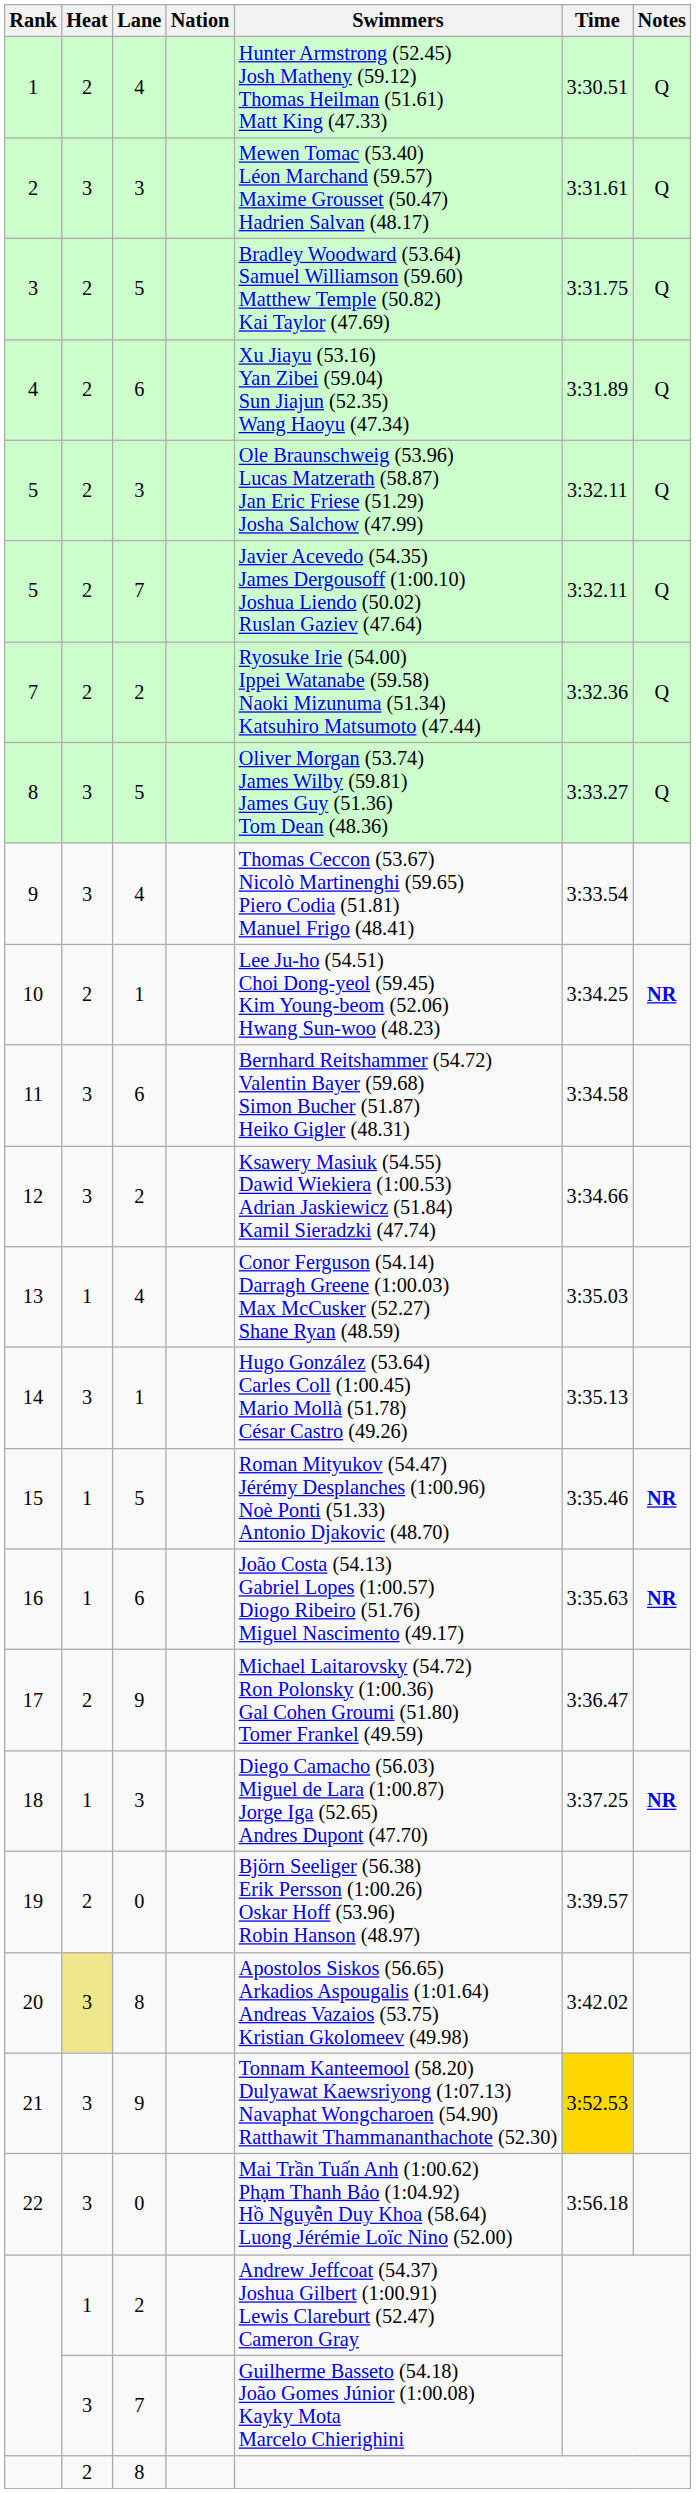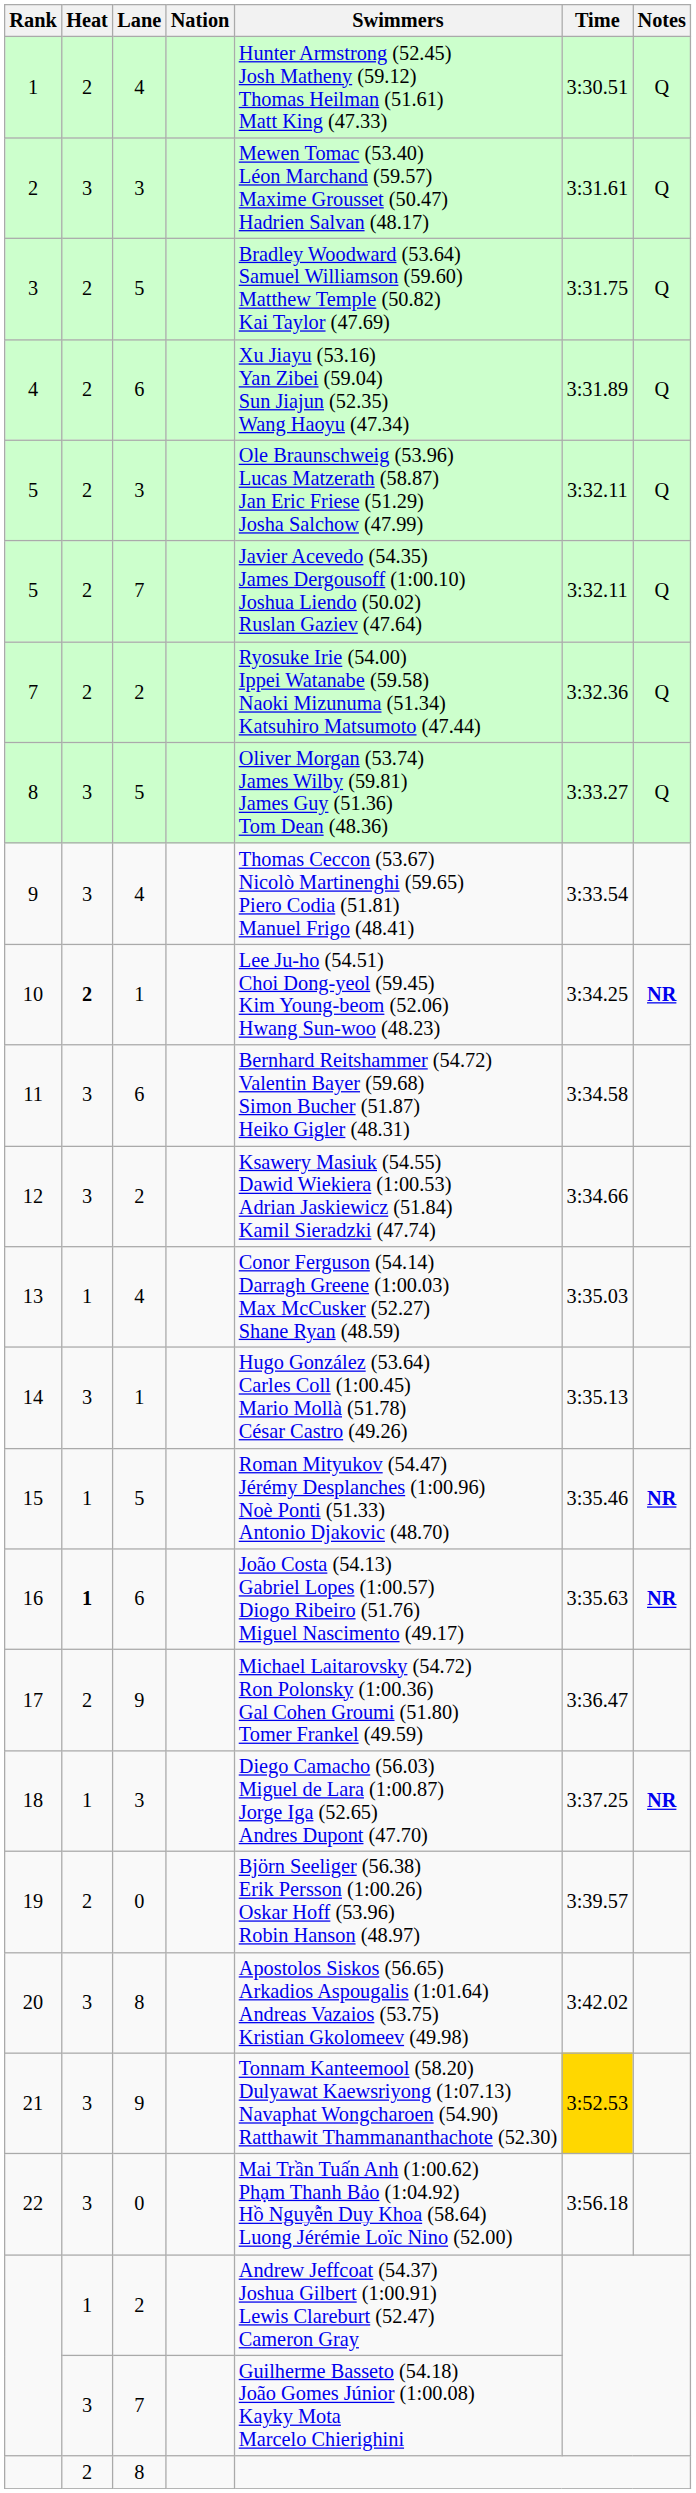(87, 994) normal -> (87, 994) bold
(87, 1599) normal -> (87, 1599) bold
(87, 2002) khaki background -> (87, 2002) no background
